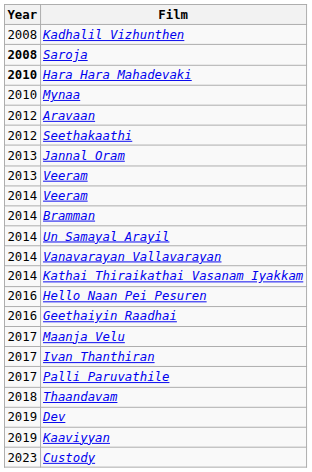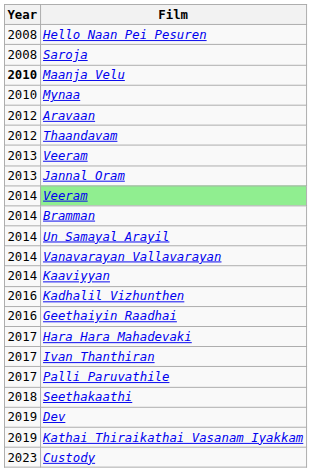(114, 35) Kadhalil Vizhunthen -> (125, 35) Hello Naan Pei Pesuren
(22, 55) bold -> (22, 55) normal
(117, 75) Hara Hara Mahadevaki -> (84, 75) Maanja Velu
(88, 135) Seethakaathi -> (80, 135) Thaandavam
(84, 155) Jannal Oram -> (65, 155) Veeram
(65, 176) Veeram -> (84, 176) Jannal Oram
(65, 196) no background -> (65, 196) lightgreen background
(173, 276) Kathai Thiraikathai Vasanam Iyakkam -> (77, 276) Kaaviyyan
(125, 296) Hello Naan Pei Pesuren -> (114, 296) Kadhalil Vizhunthen
(84, 337) Maanja Velu -> (117, 337) Hara Hara Mahadevaki
(80, 397) Thaandavam -> (88, 397) Seethakaathi
(77, 437) Kaaviyyan -> (173, 437) Kathai Thiraikathai Vasanam Iyakkam
